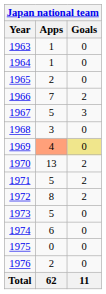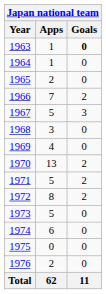(84, 46) normal -> (84, 46) bold
(51, 146) lightsalmon background -> (51, 146) no background
(84, 146) khaki background -> (84, 146) no background
